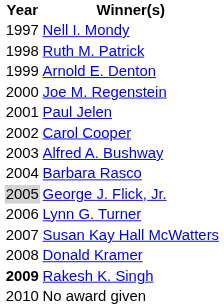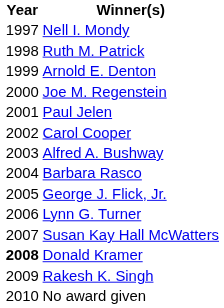(22, 194) lightgrey background -> (22, 194) no background
(22, 255) normal -> (22, 255) bold
(22, 276) bold -> (22, 276) normal
